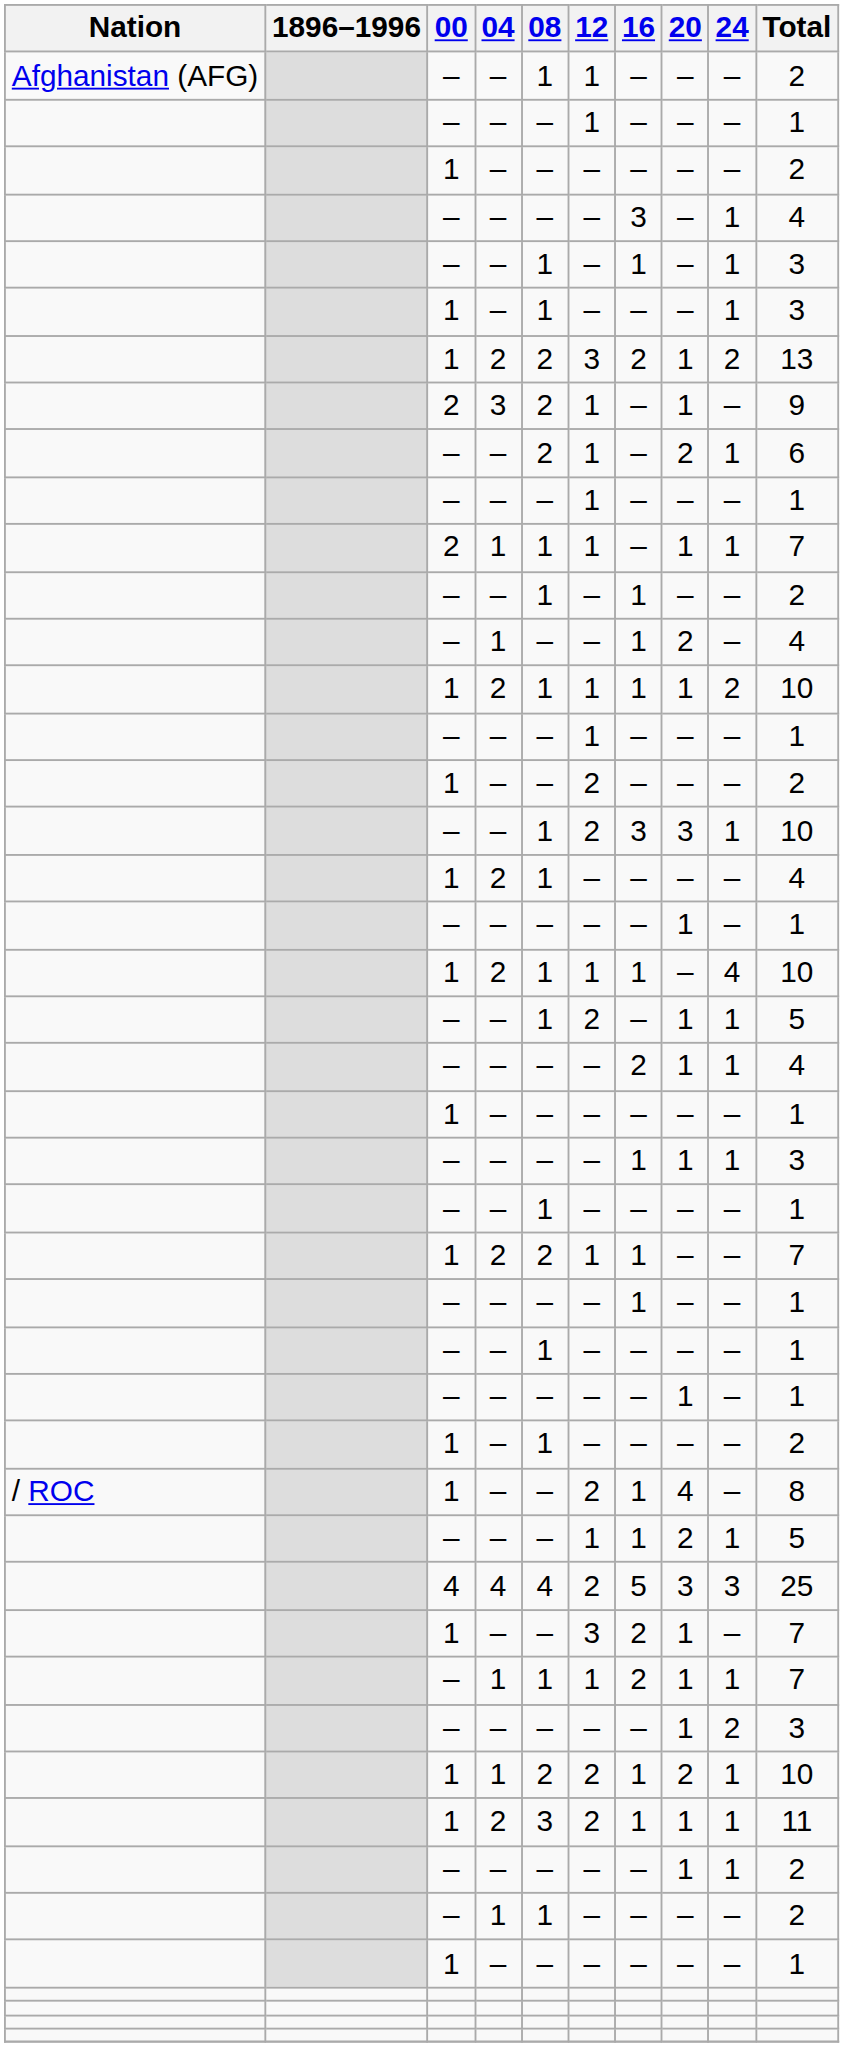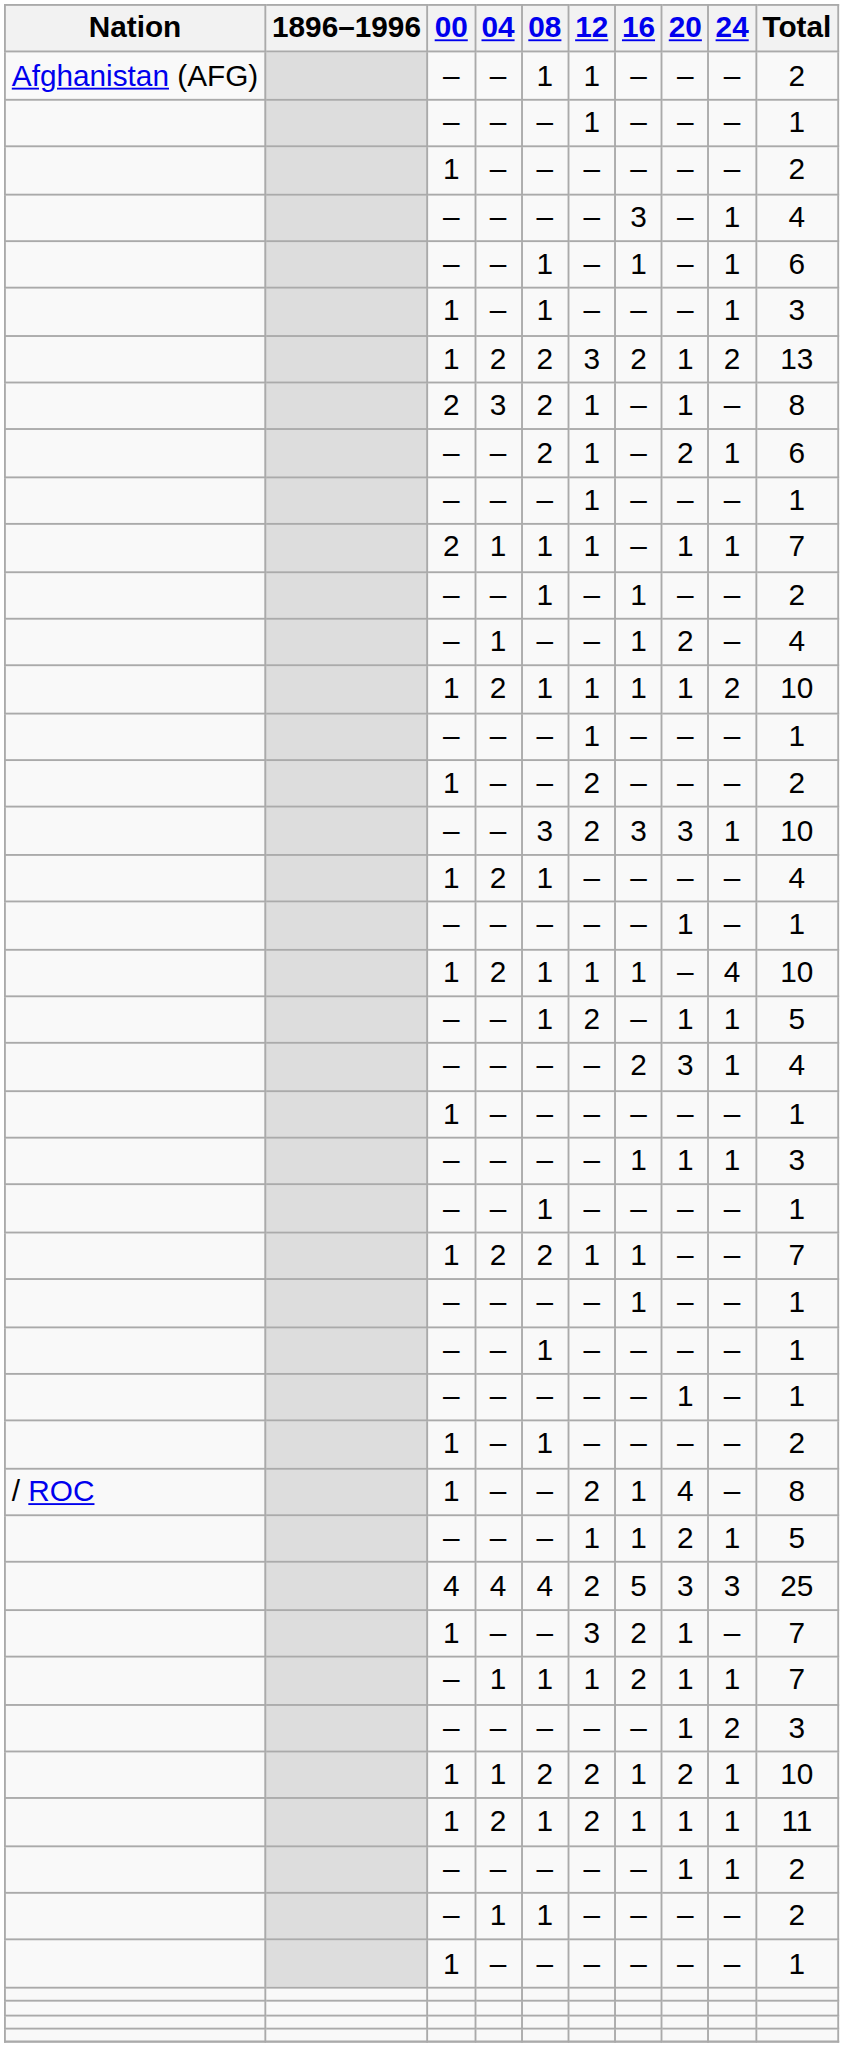(797, 264) 3 -> (797, 264) 6
(797, 405) 9 -> (797, 405) 8
(545, 830) 1 -> (545, 830) 3
(685, 1066) 1 -> (685, 1066) 3
(545, 1821) 3 -> (545, 1821) 1
